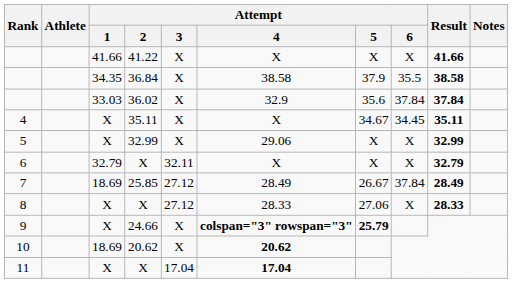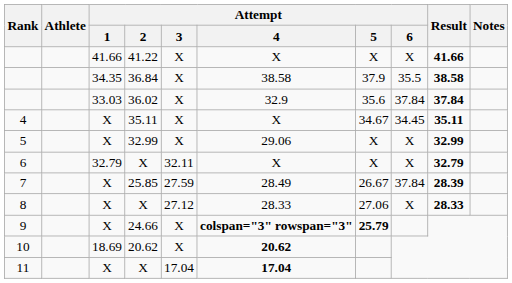(107, 183) 18.69 -> (107, 183) X
(179, 183) 27.12 -> (179, 183) 27.59
(449, 183) 28.49 -> (449, 183) 28.39
